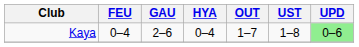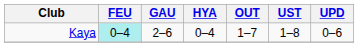(120, 32) no background -> (120, 32) paleturquoise background
(332, 32) lightgreen background -> (332, 32) no background
